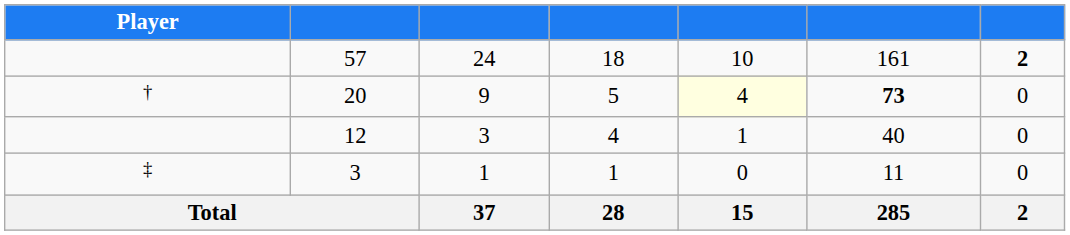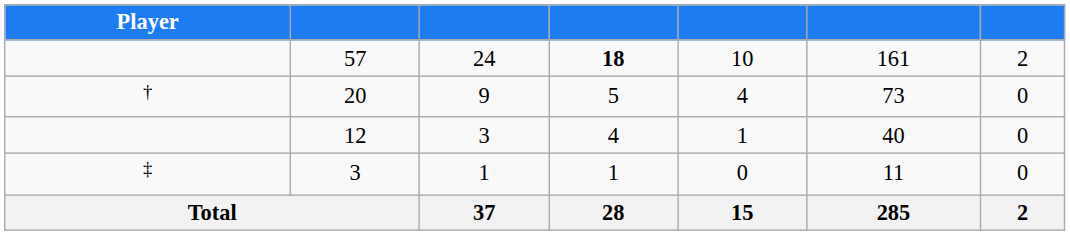(613, 57) normal -> (613, 57) bold
(1023, 57) bold -> (1023, 57) normal
(742, 96) lightyellow background -> (742, 96) no background
(893, 96) bold -> (893, 96) normal
